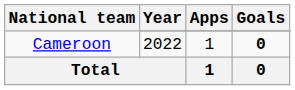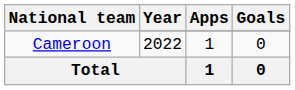(261, 44) bold -> (261, 44) normal
